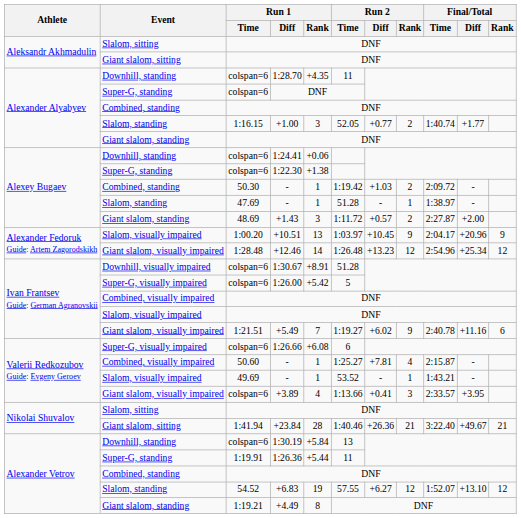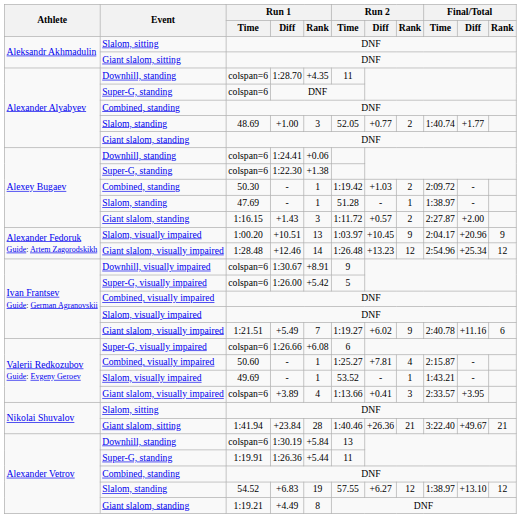(248, 124) 1:16.15 -> (248, 124) 48.69
(248, 219) 48.69 -> (248, 219) 1:16.15
(348, 267) 51.28 -> (348, 267) 9
(440, 490) 1:52.07 -> (440, 490) 1:38.97
